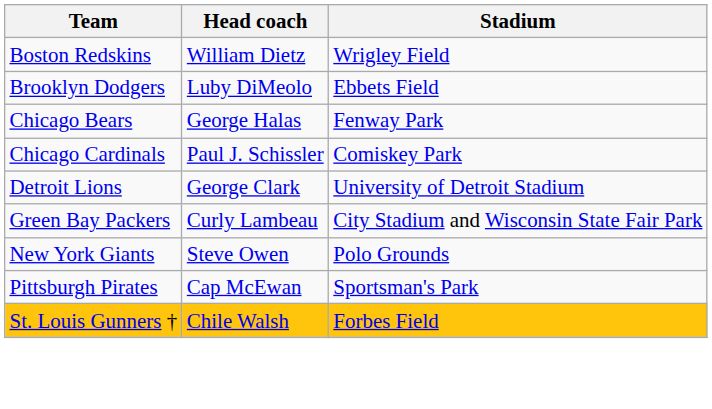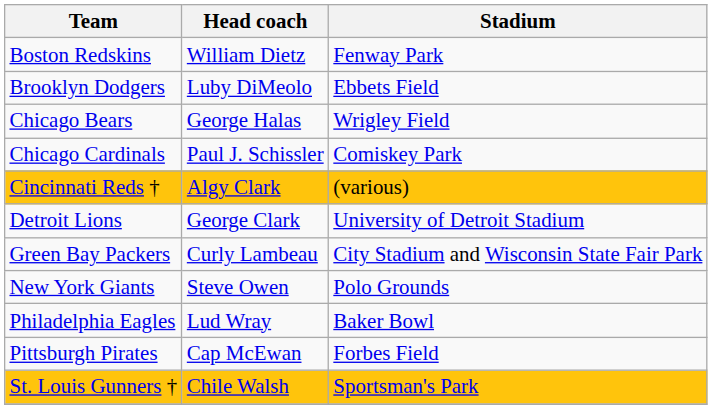(391, 54) Wrigley Field -> (388, 54) Fenway Park
(388, 120) Fenway Park -> (391, 120) Wrigley Field
+ row: (85, 187)
+ row: (92, 320)
(406, 287) Sportsman's Park -> (386, 353) Forbes Field
(386, 320) Forbes Field -> (406, 386) Sportsman's Park
